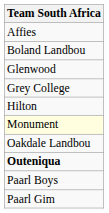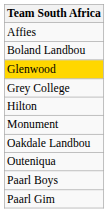(31, 69) no background -> (31, 69) gold background
(33, 124) lightyellow background -> (33, 124) no background
(34, 161) bold -> (31, 161) normal
